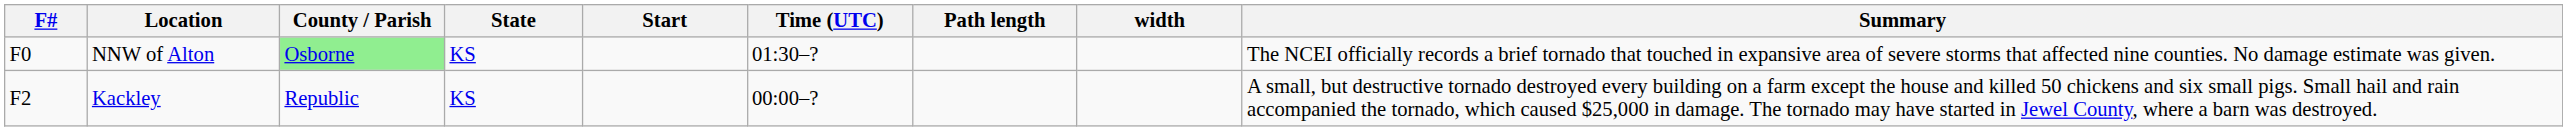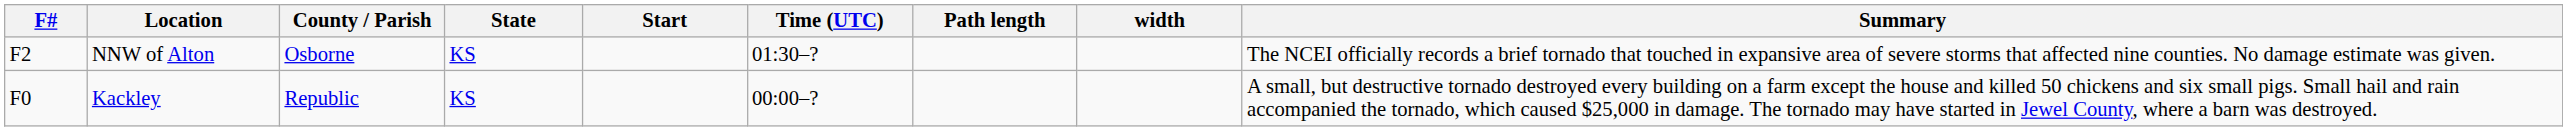(20, 53) F0 -> (20, 53) F2
(319, 53) lightgreen background -> (319, 53) no background
(20, 97) F2 -> (20, 97) F0
